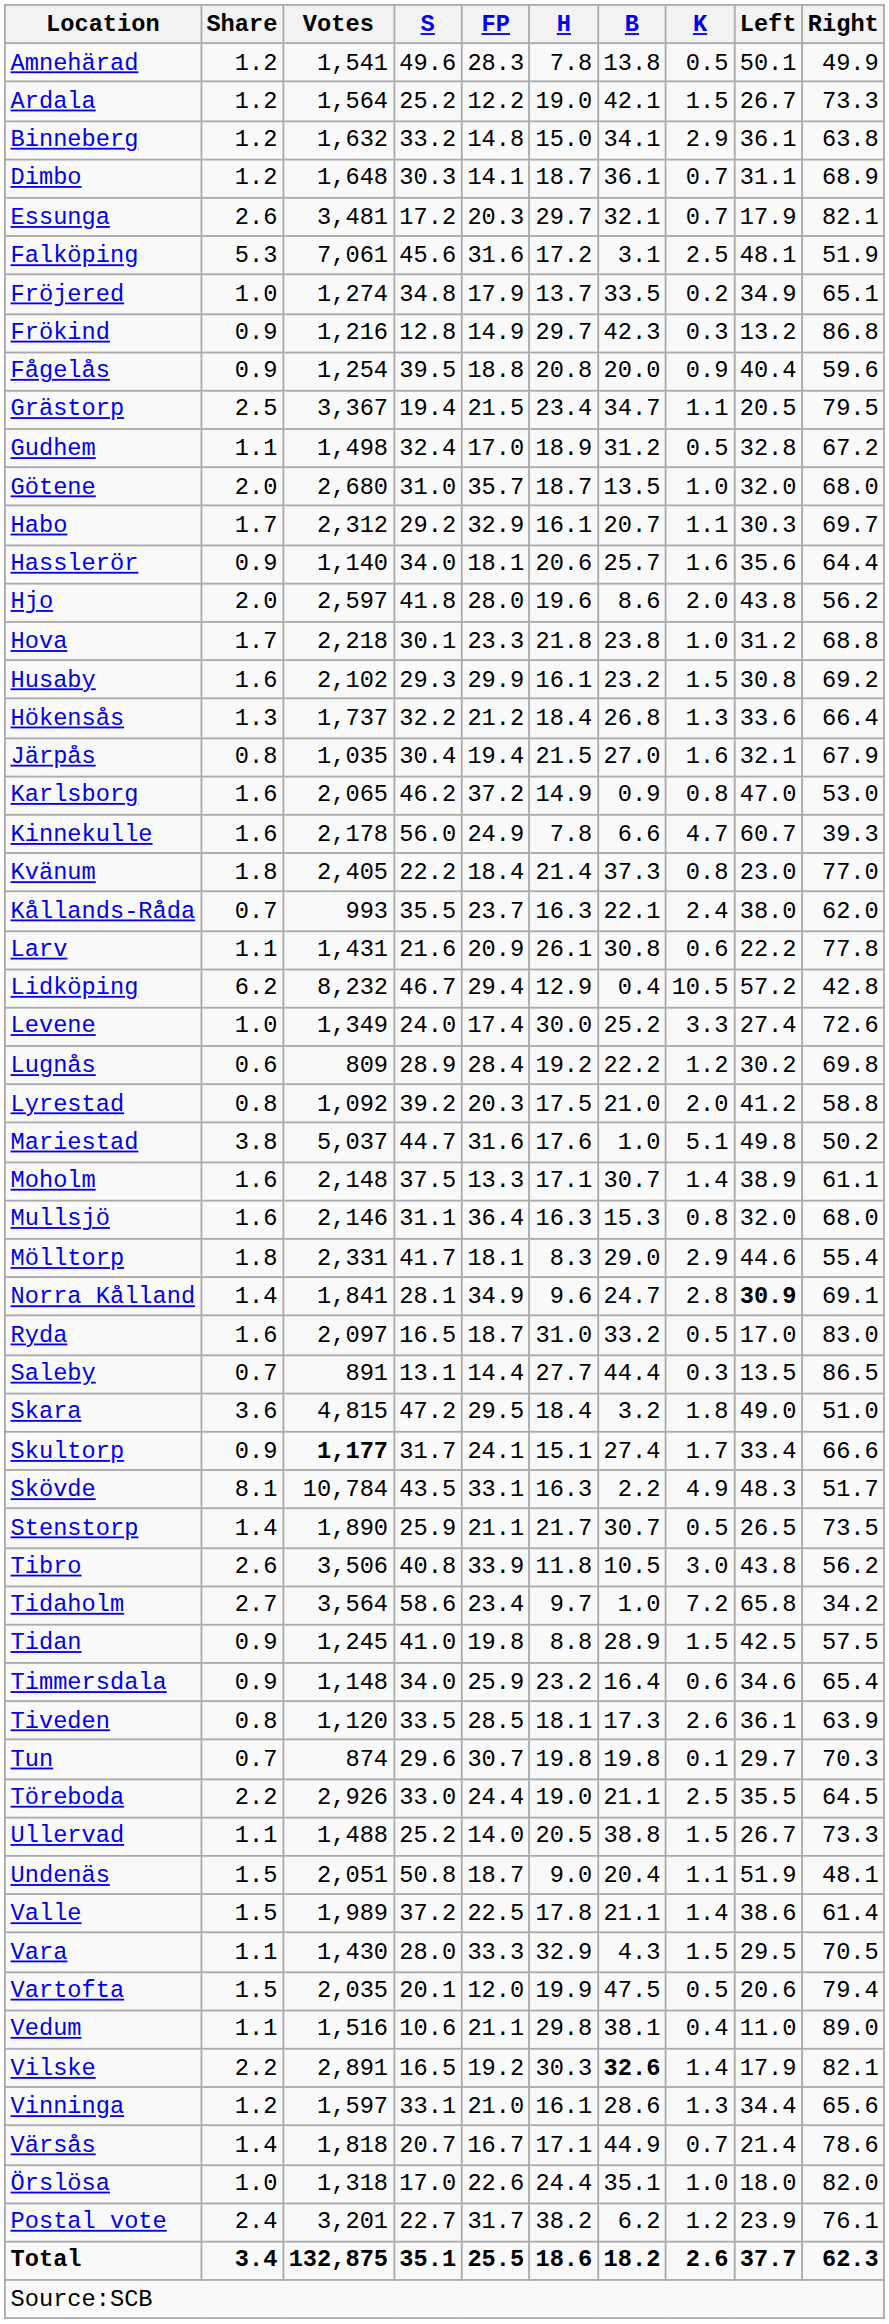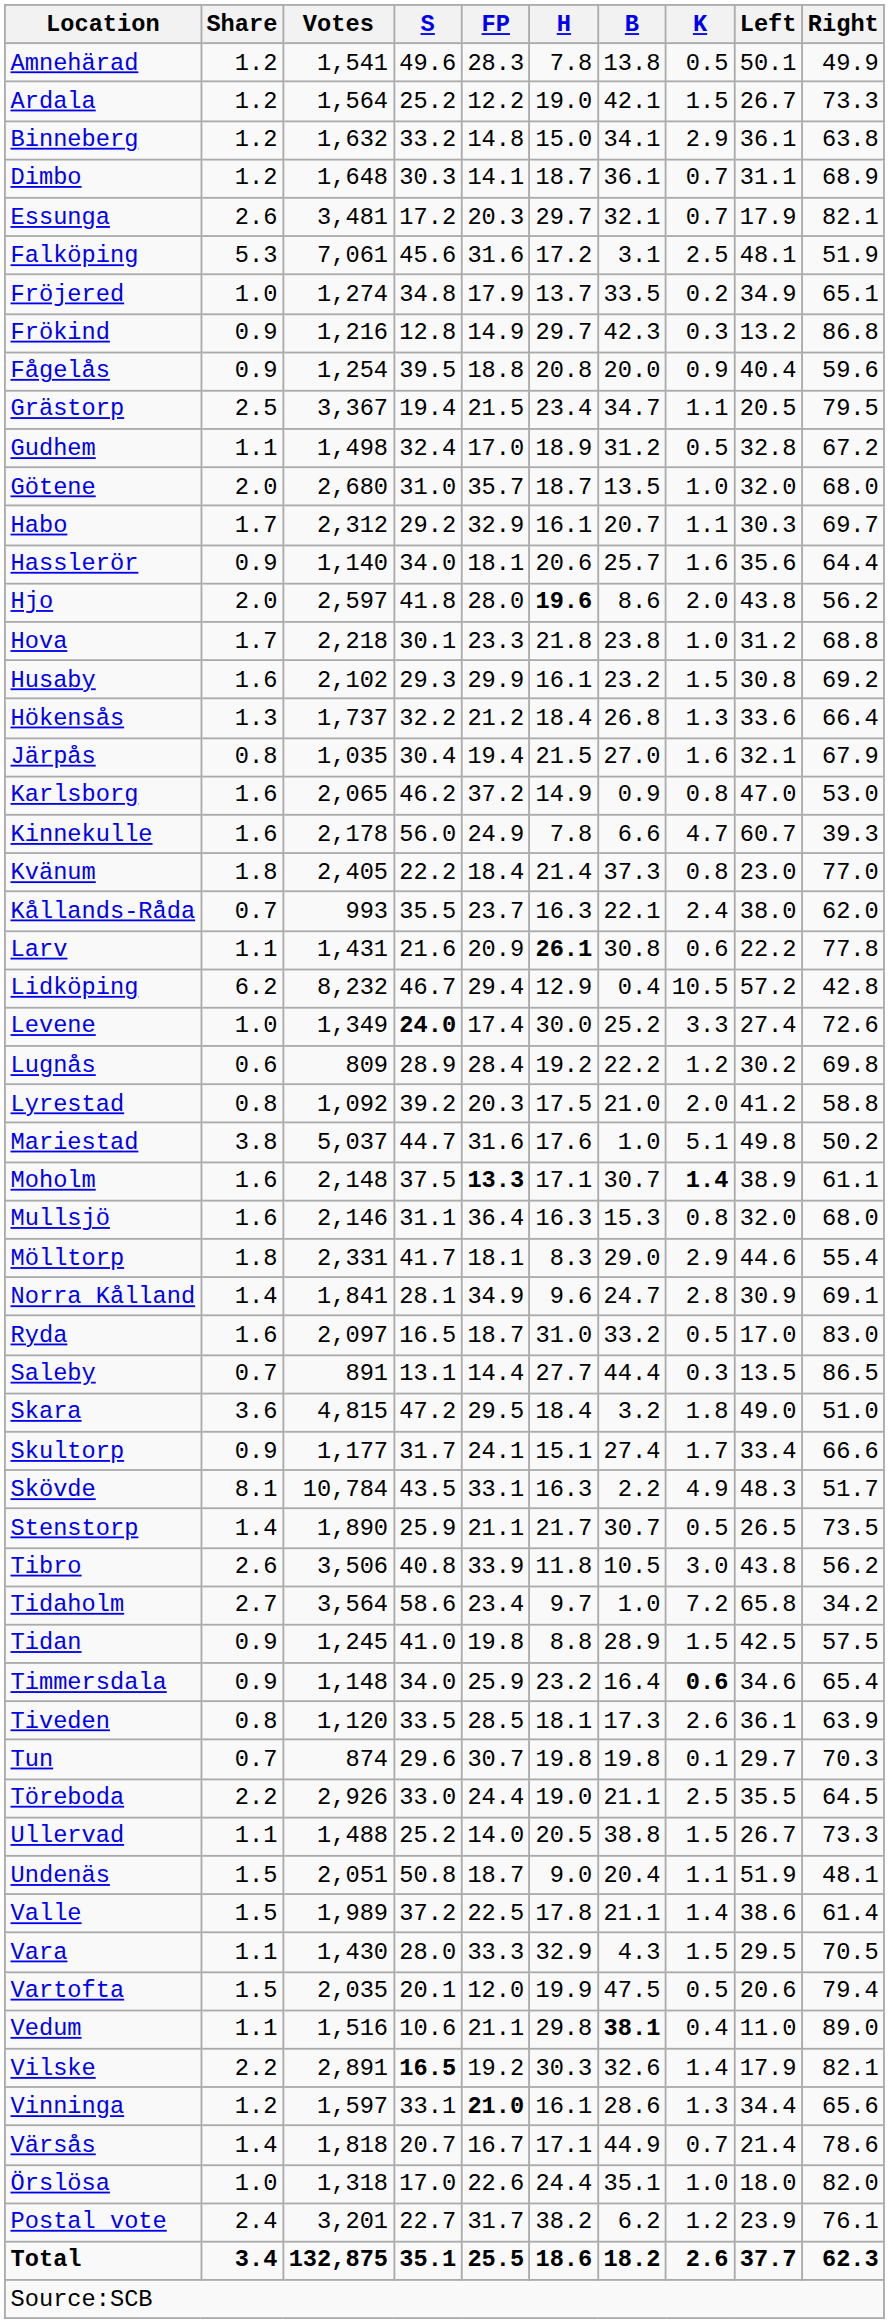(564, 603) normal -> (564, 603) bold
(564, 950) normal -> (564, 950) bold
(428, 1027) normal -> (428, 1027) bold
(496, 1181) normal -> (496, 1181) bold
(707, 1181) normal -> (707, 1181) bold
(768, 1297) bold -> (768, 1297) normal
(353, 1451) bold -> (353, 1451) normal
(707, 1682) normal -> (707, 1682) bold
(632, 2029) normal -> (632, 2029) bold
(428, 2068) normal -> (428, 2068) bold
(632, 2068) bold -> (632, 2068) normal
(496, 2106) normal -> (496, 2106) bold
